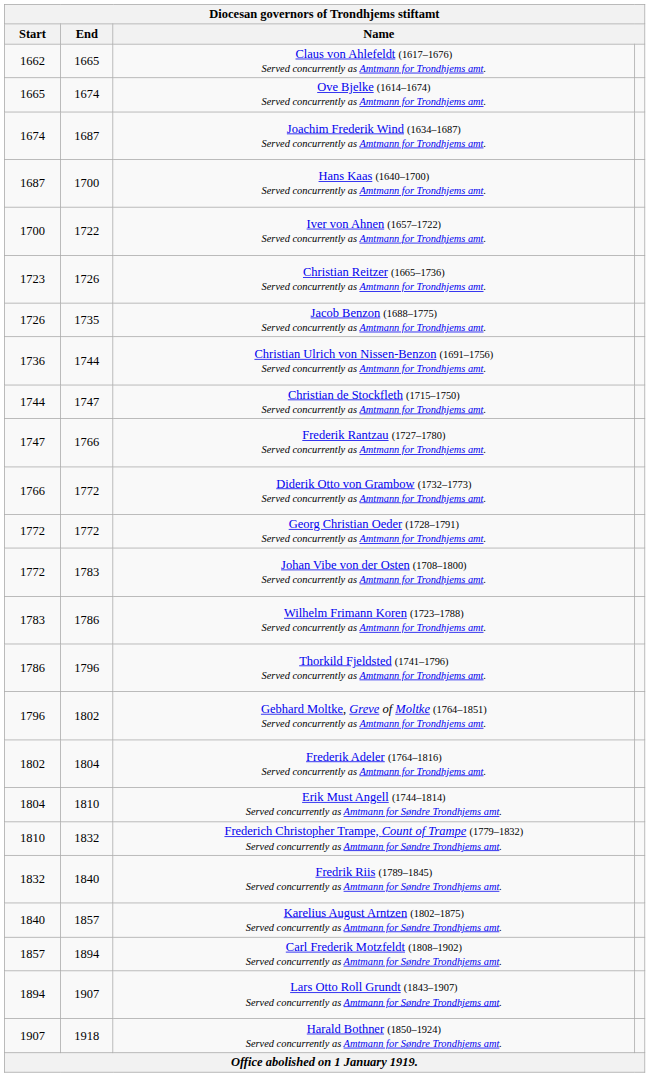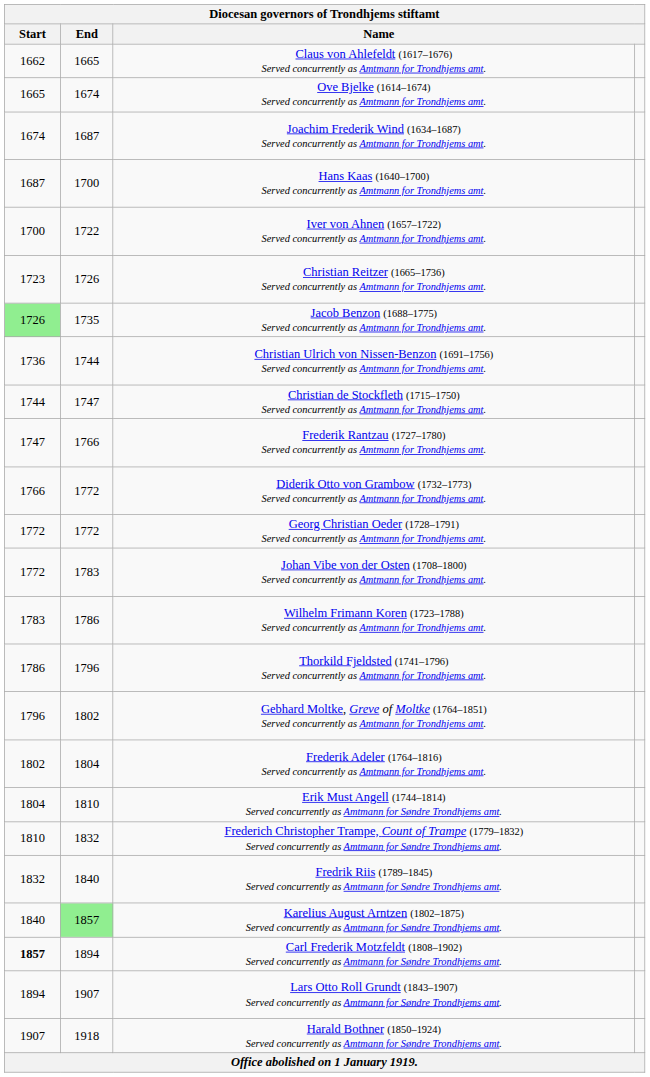(32, 320) no background -> (32, 320) lightgreen background
(87, 920) no background -> (87, 920) lightgreen background
(32, 954) normal -> (32, 954) bold
